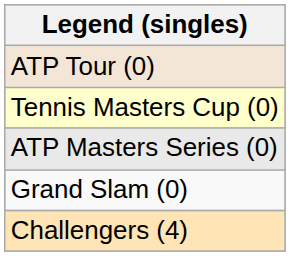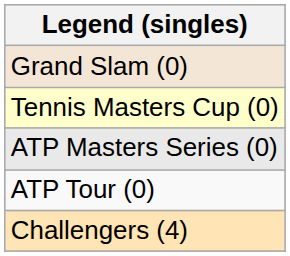(83, 66) ATP Tour (0) -> (99, 66) Grand Slam (0)
(99, 189) Grand Slam (0) -> (83, 189) ATP Tour (0)
